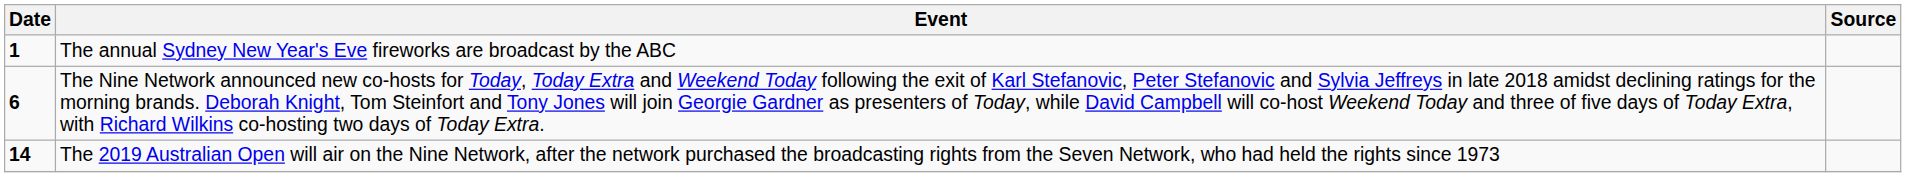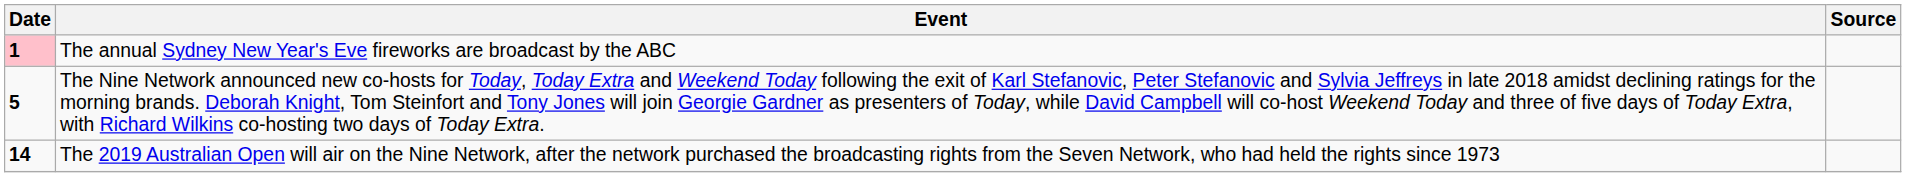(14, 50) no background -> (14, 50) pink background
(14, 103) 6 -> (14, 103) 5
